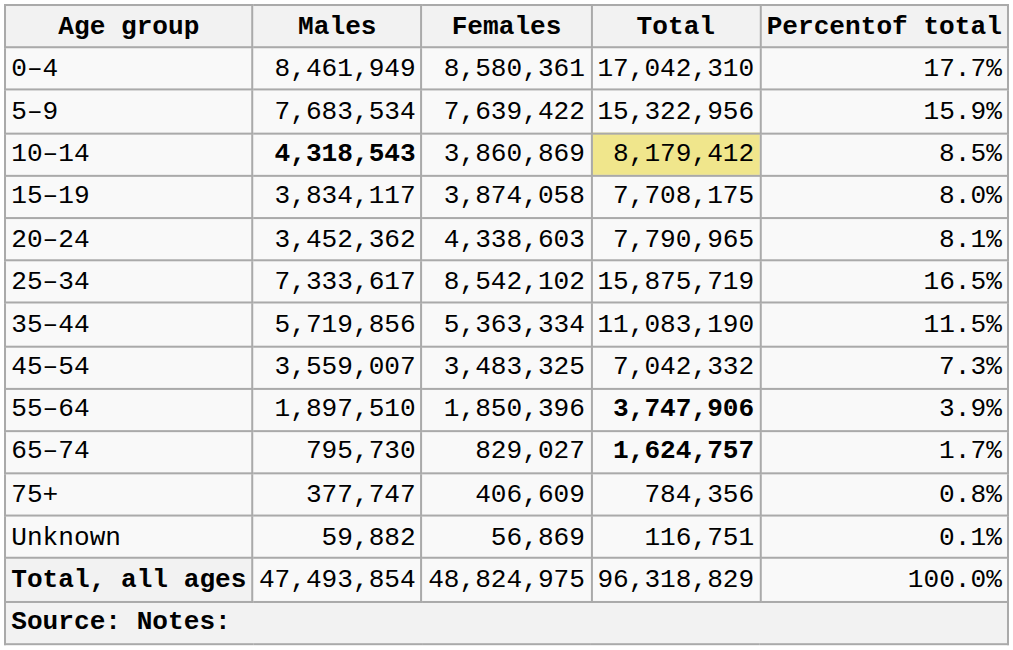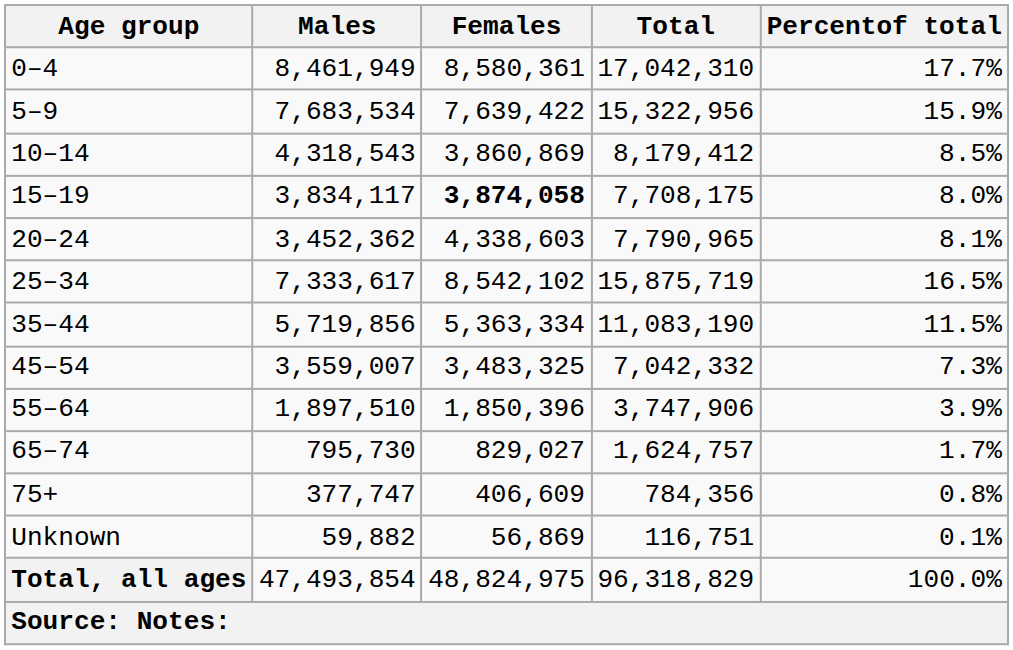(345, 154) bold -> (345, 154) normal
(684, 154) khaki background -> (684, 154) no background
(514, 197) normal -> (514, 197) bold
(684, 410) bold -> (684, 410) normal
(684, 452) bold -> (684, 452) normal
